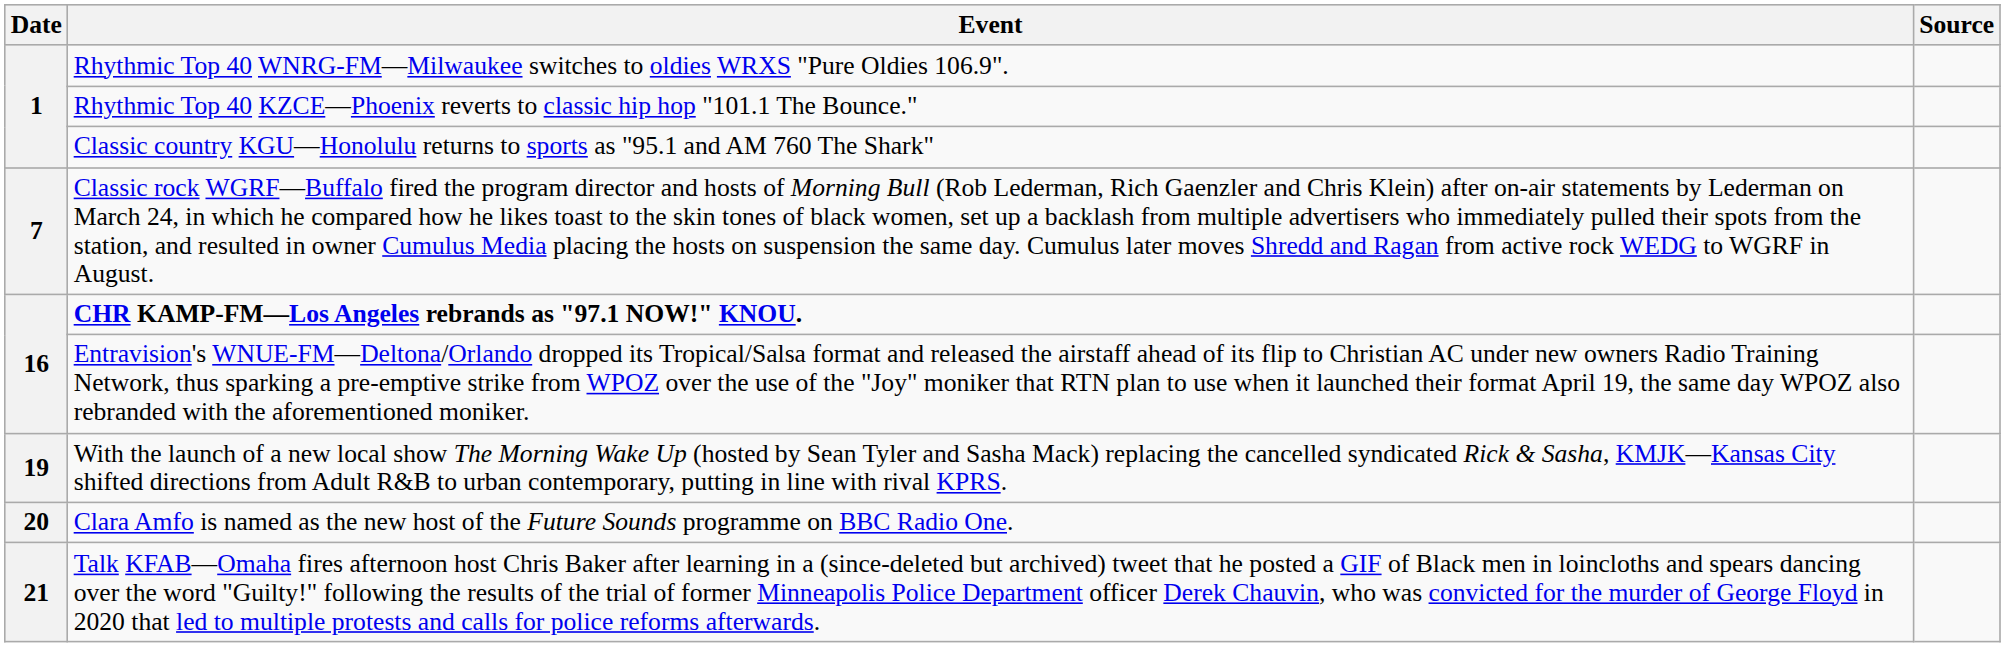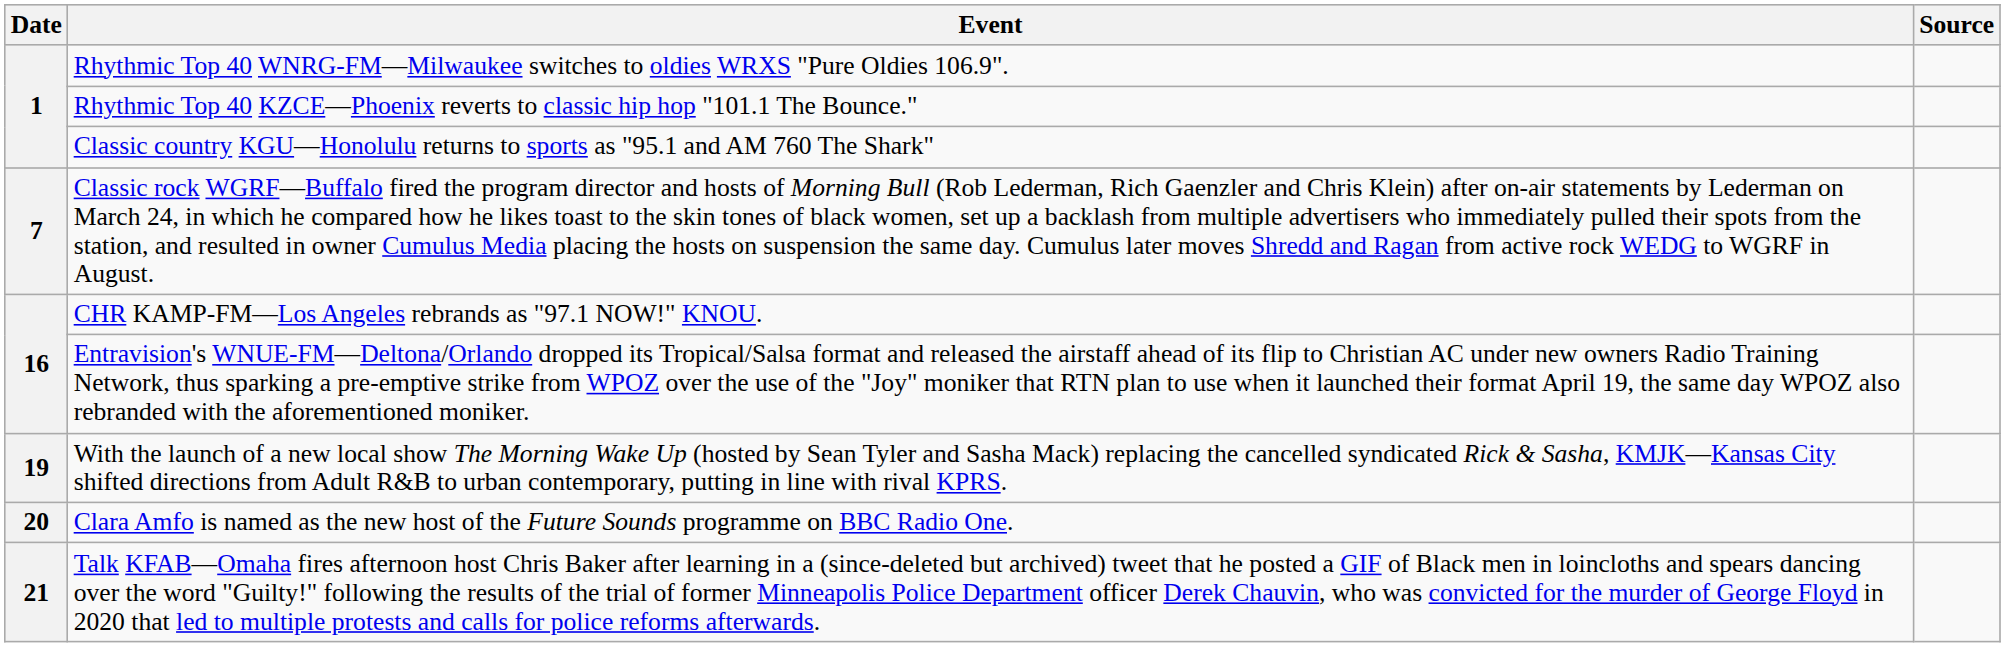(438, 314) bold -> (418, 314) normal
